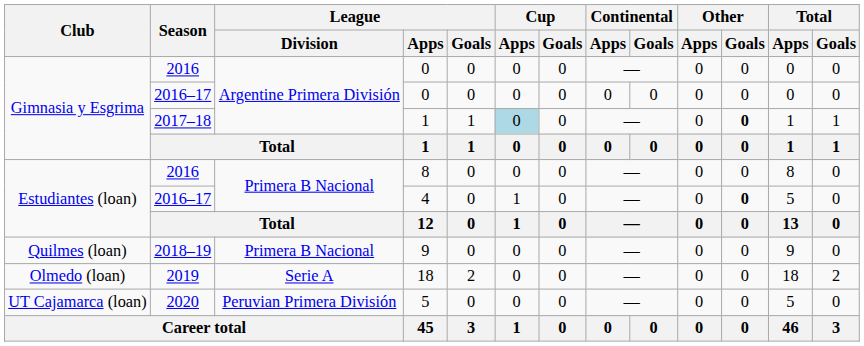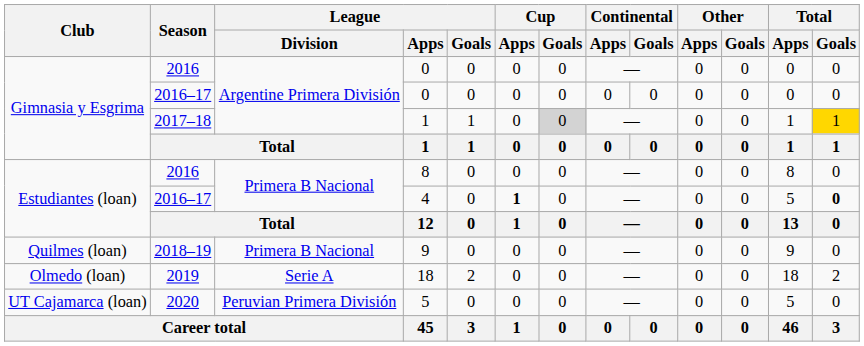(517, 120) lightblue background -> (517, 120) no background
(562, 120) no background -> (562, 120) lightgrey background
(745, 120) bold -> (745, 120) normal
(836, 120) no background -> (836, 120) gold background
(517, 198) normal -> (517, 198) bold
(745, 198) bold -> (745, 198) normal
(836, 198) normal -> (836, 198) bold
